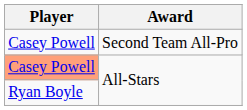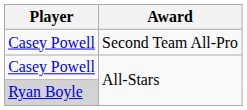(51, 67) lightsalmon background -> (51, 67) no background
(45, 92) no background -> (45, 92) lightgrey background
